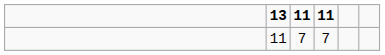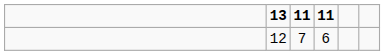(278, 39) 11 -> (278, 39) 12
(326, 39) 7 -> (326, 39) 6
